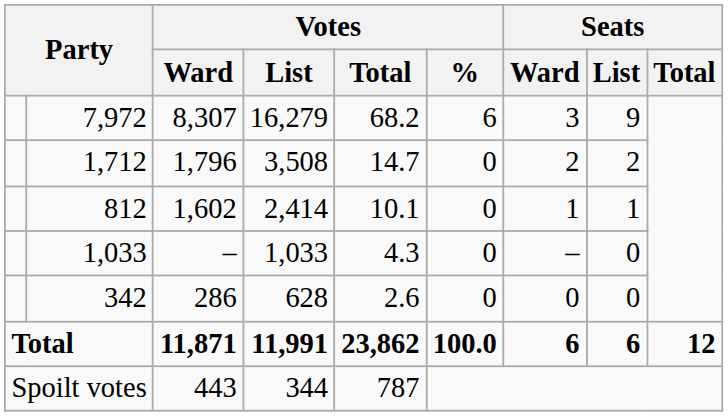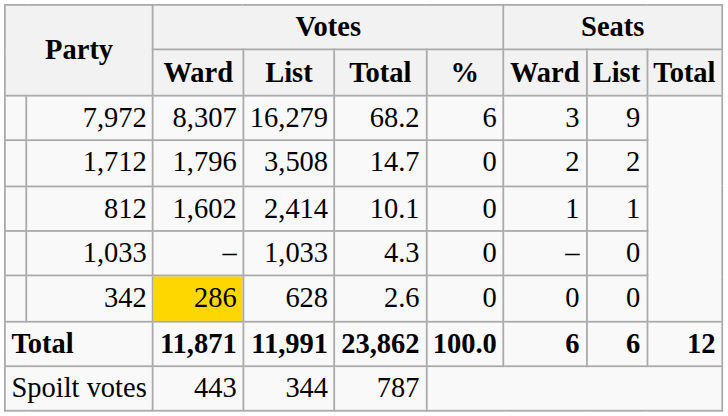(215, 298) no background -> (215, 298) gold background
